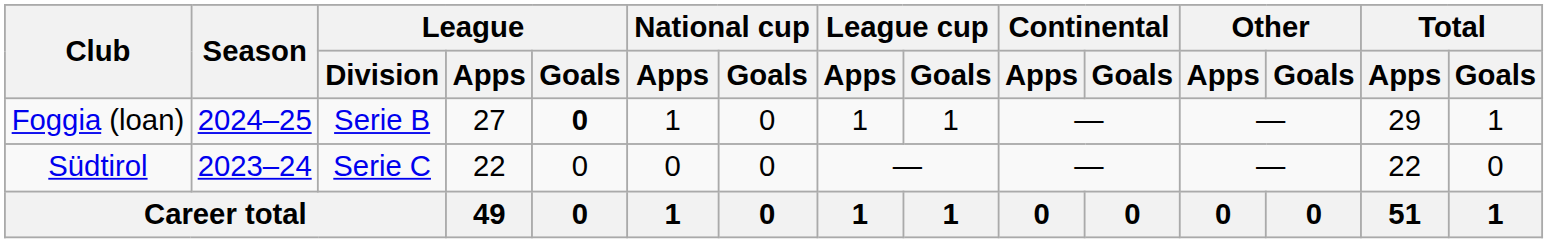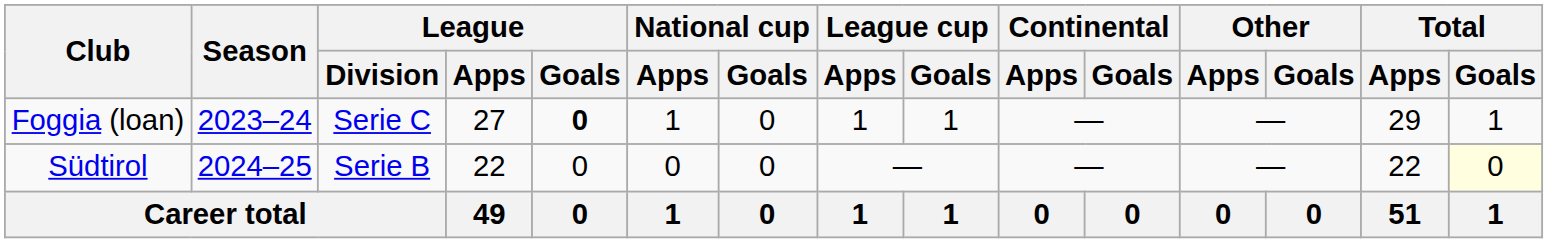(255, 120) 2024–25 -> (255, 120) 2023–24
(382, 120) Serie B -> (382, 120) Serie C
(255, 167) 2023–24 -> (255, 167) 2024–25
(382, 167) Serie C -> (382, 167) Serie B
(1495, 167) no background -> (1495, 167) lightyellow background
